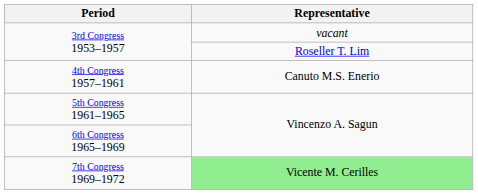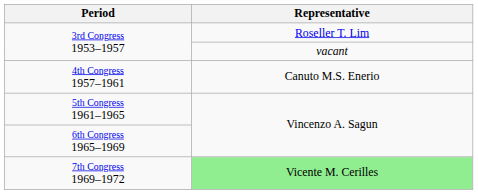(332, 32) vacant -> (332, 32) Roseller T. Lim
(332, 51) Roseller T. Lim -> (332, 51) vacant
